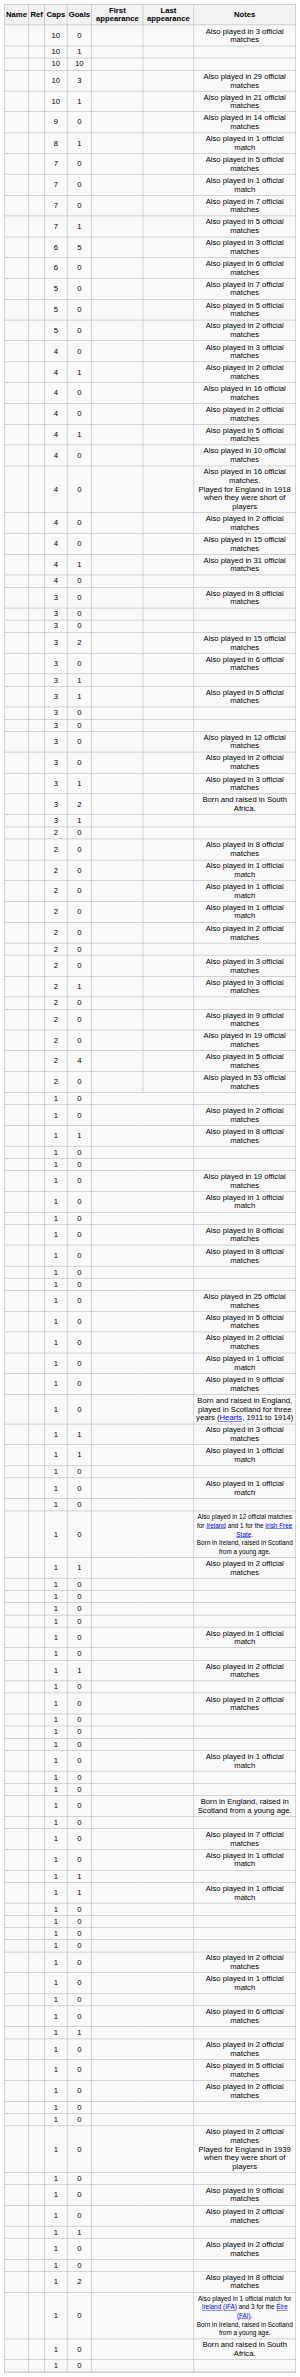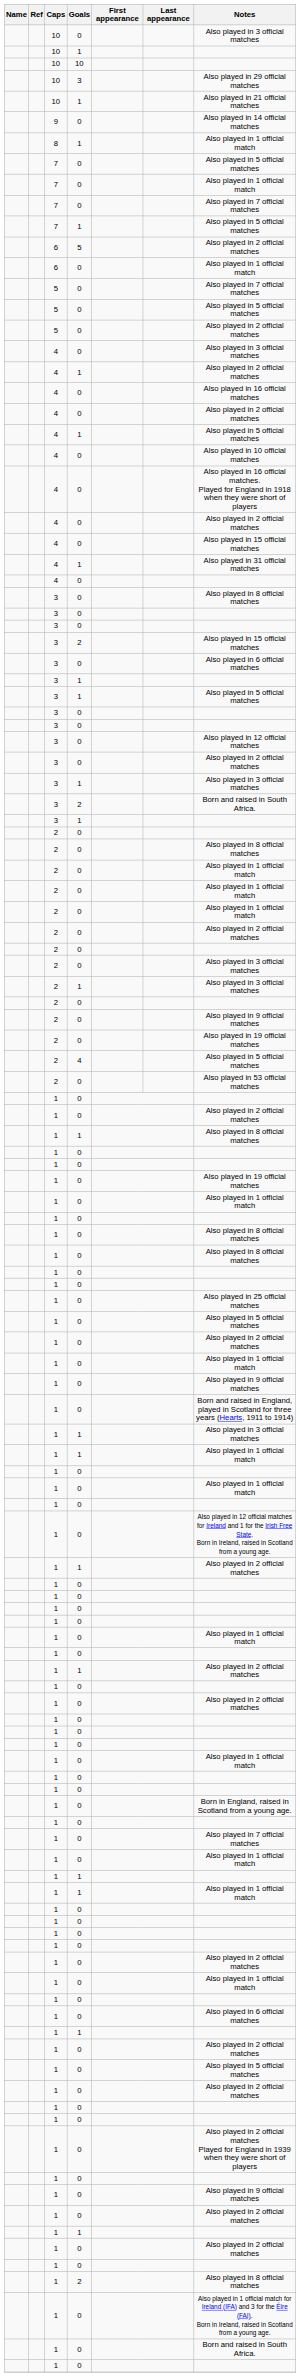(245, 247) Also played in 3 official matches -> (245, 247) Also played in 2 official matches
(245, 268) Also played in 6 official matches -> (245, 268) Also played in 1 official match
